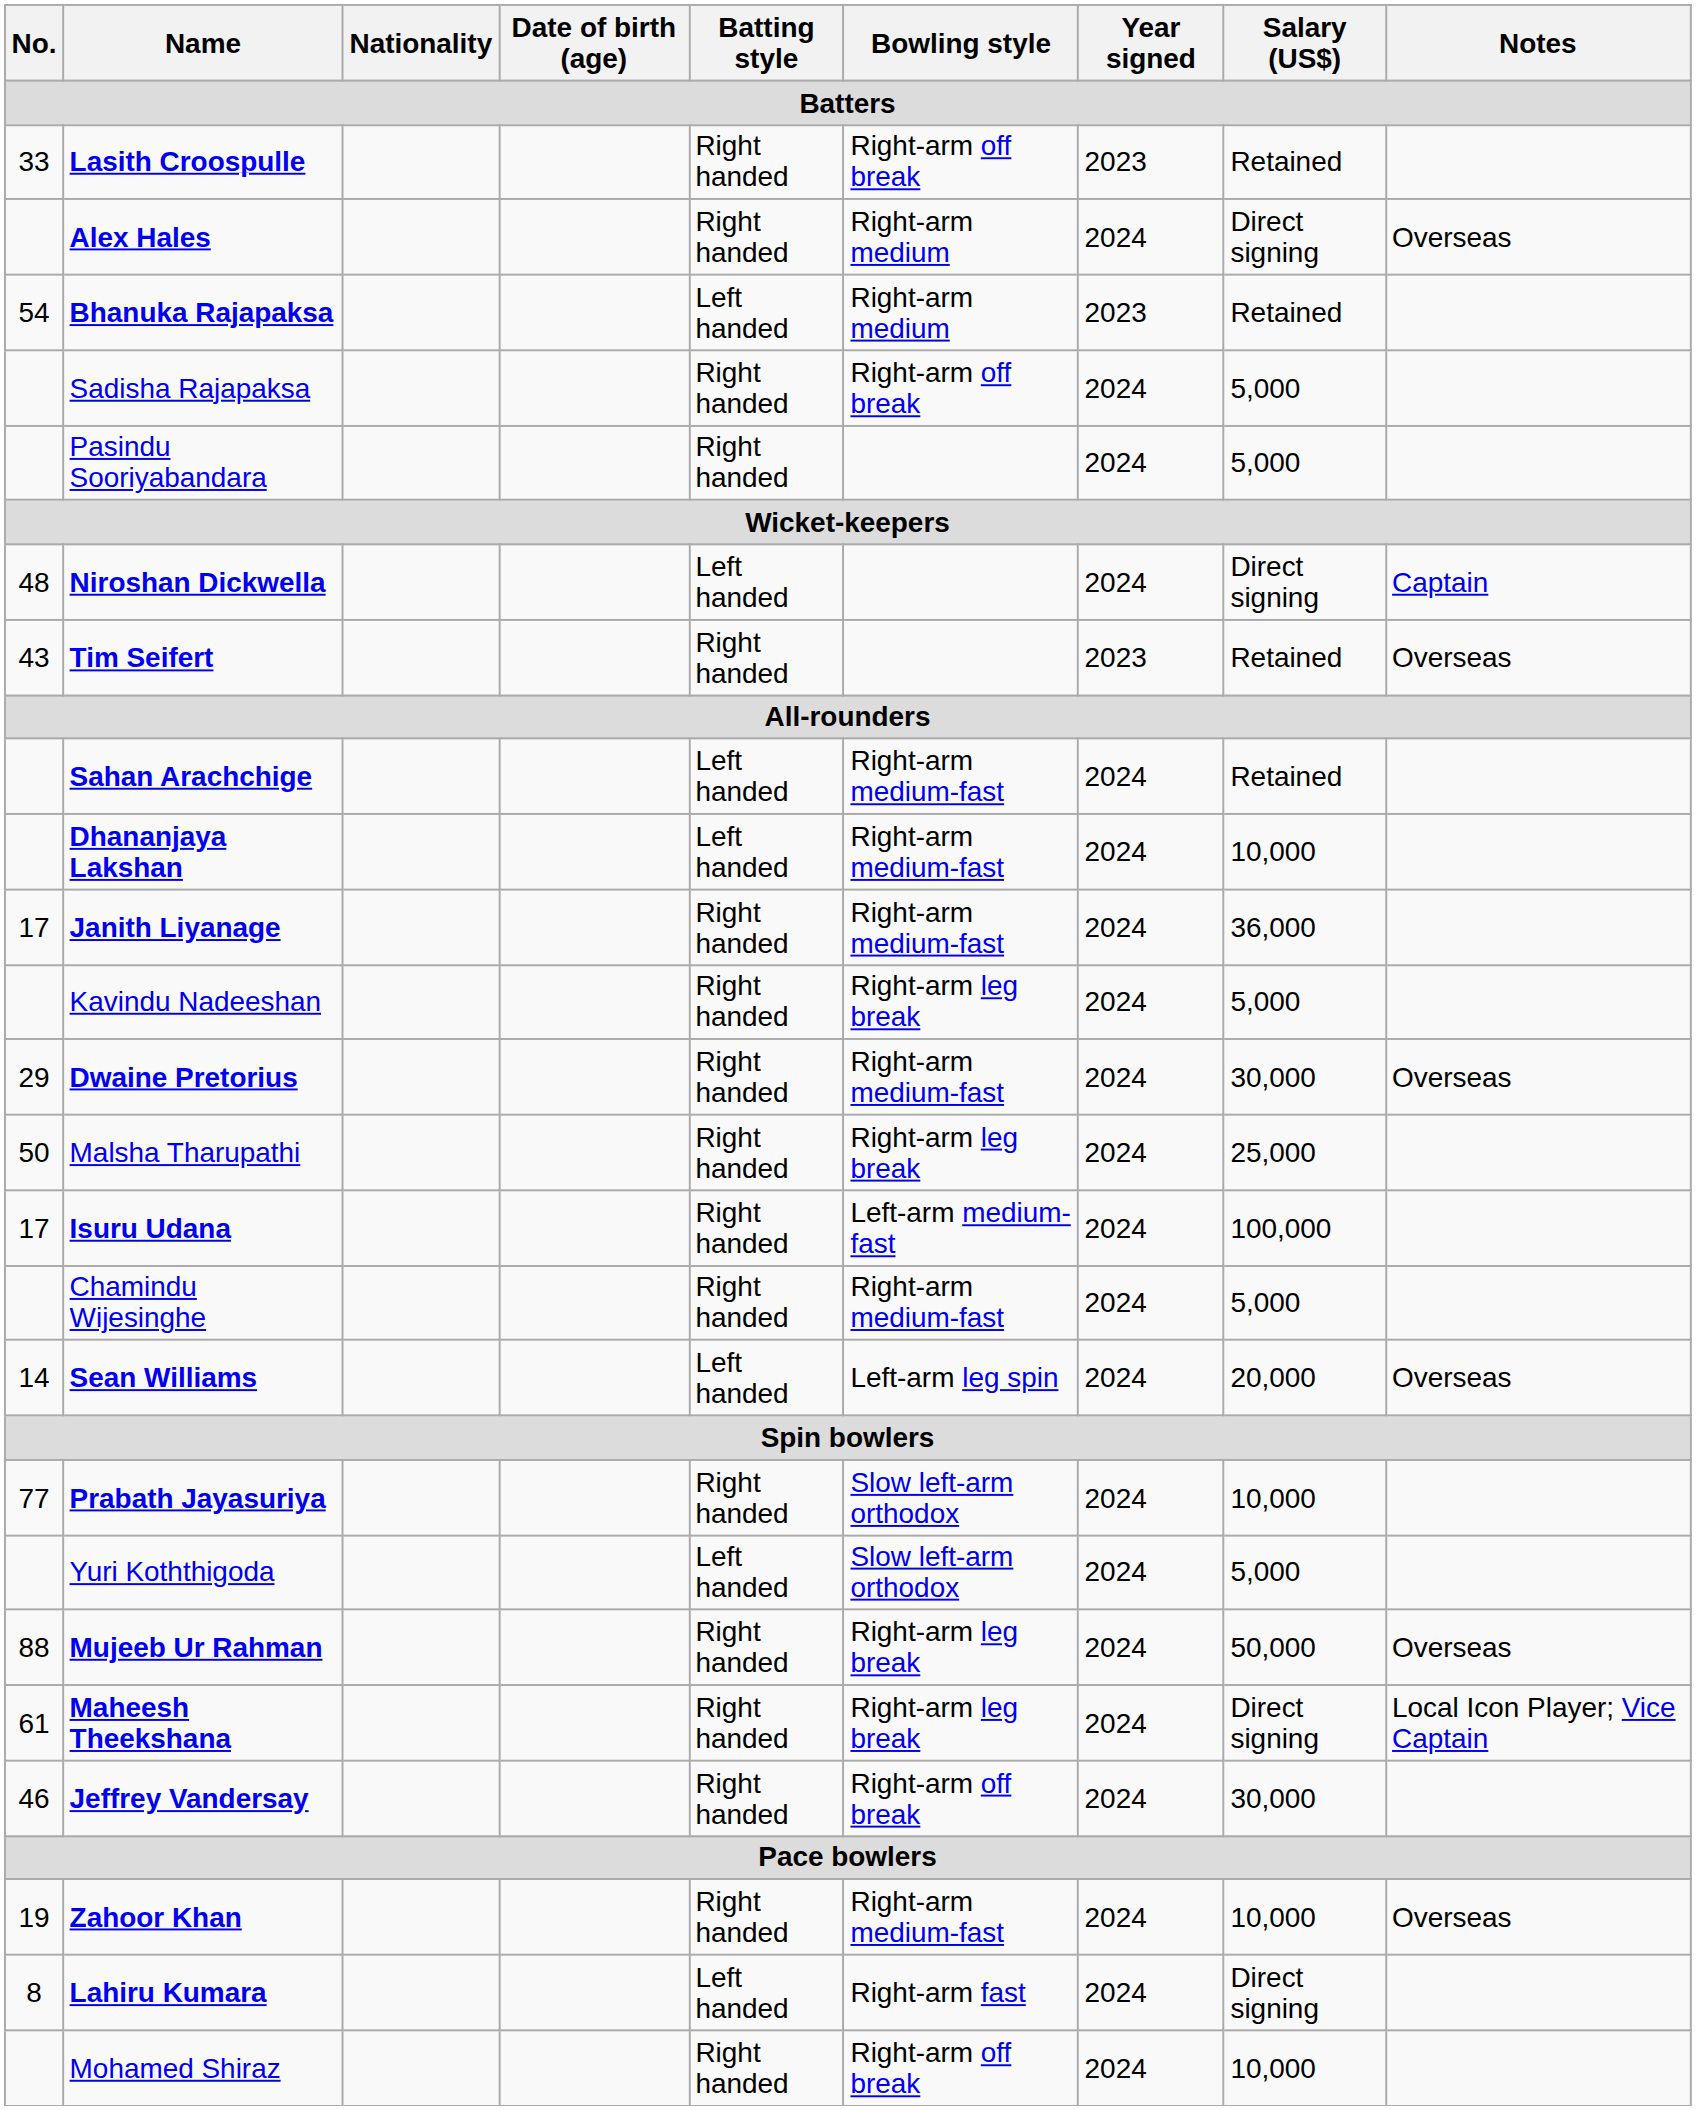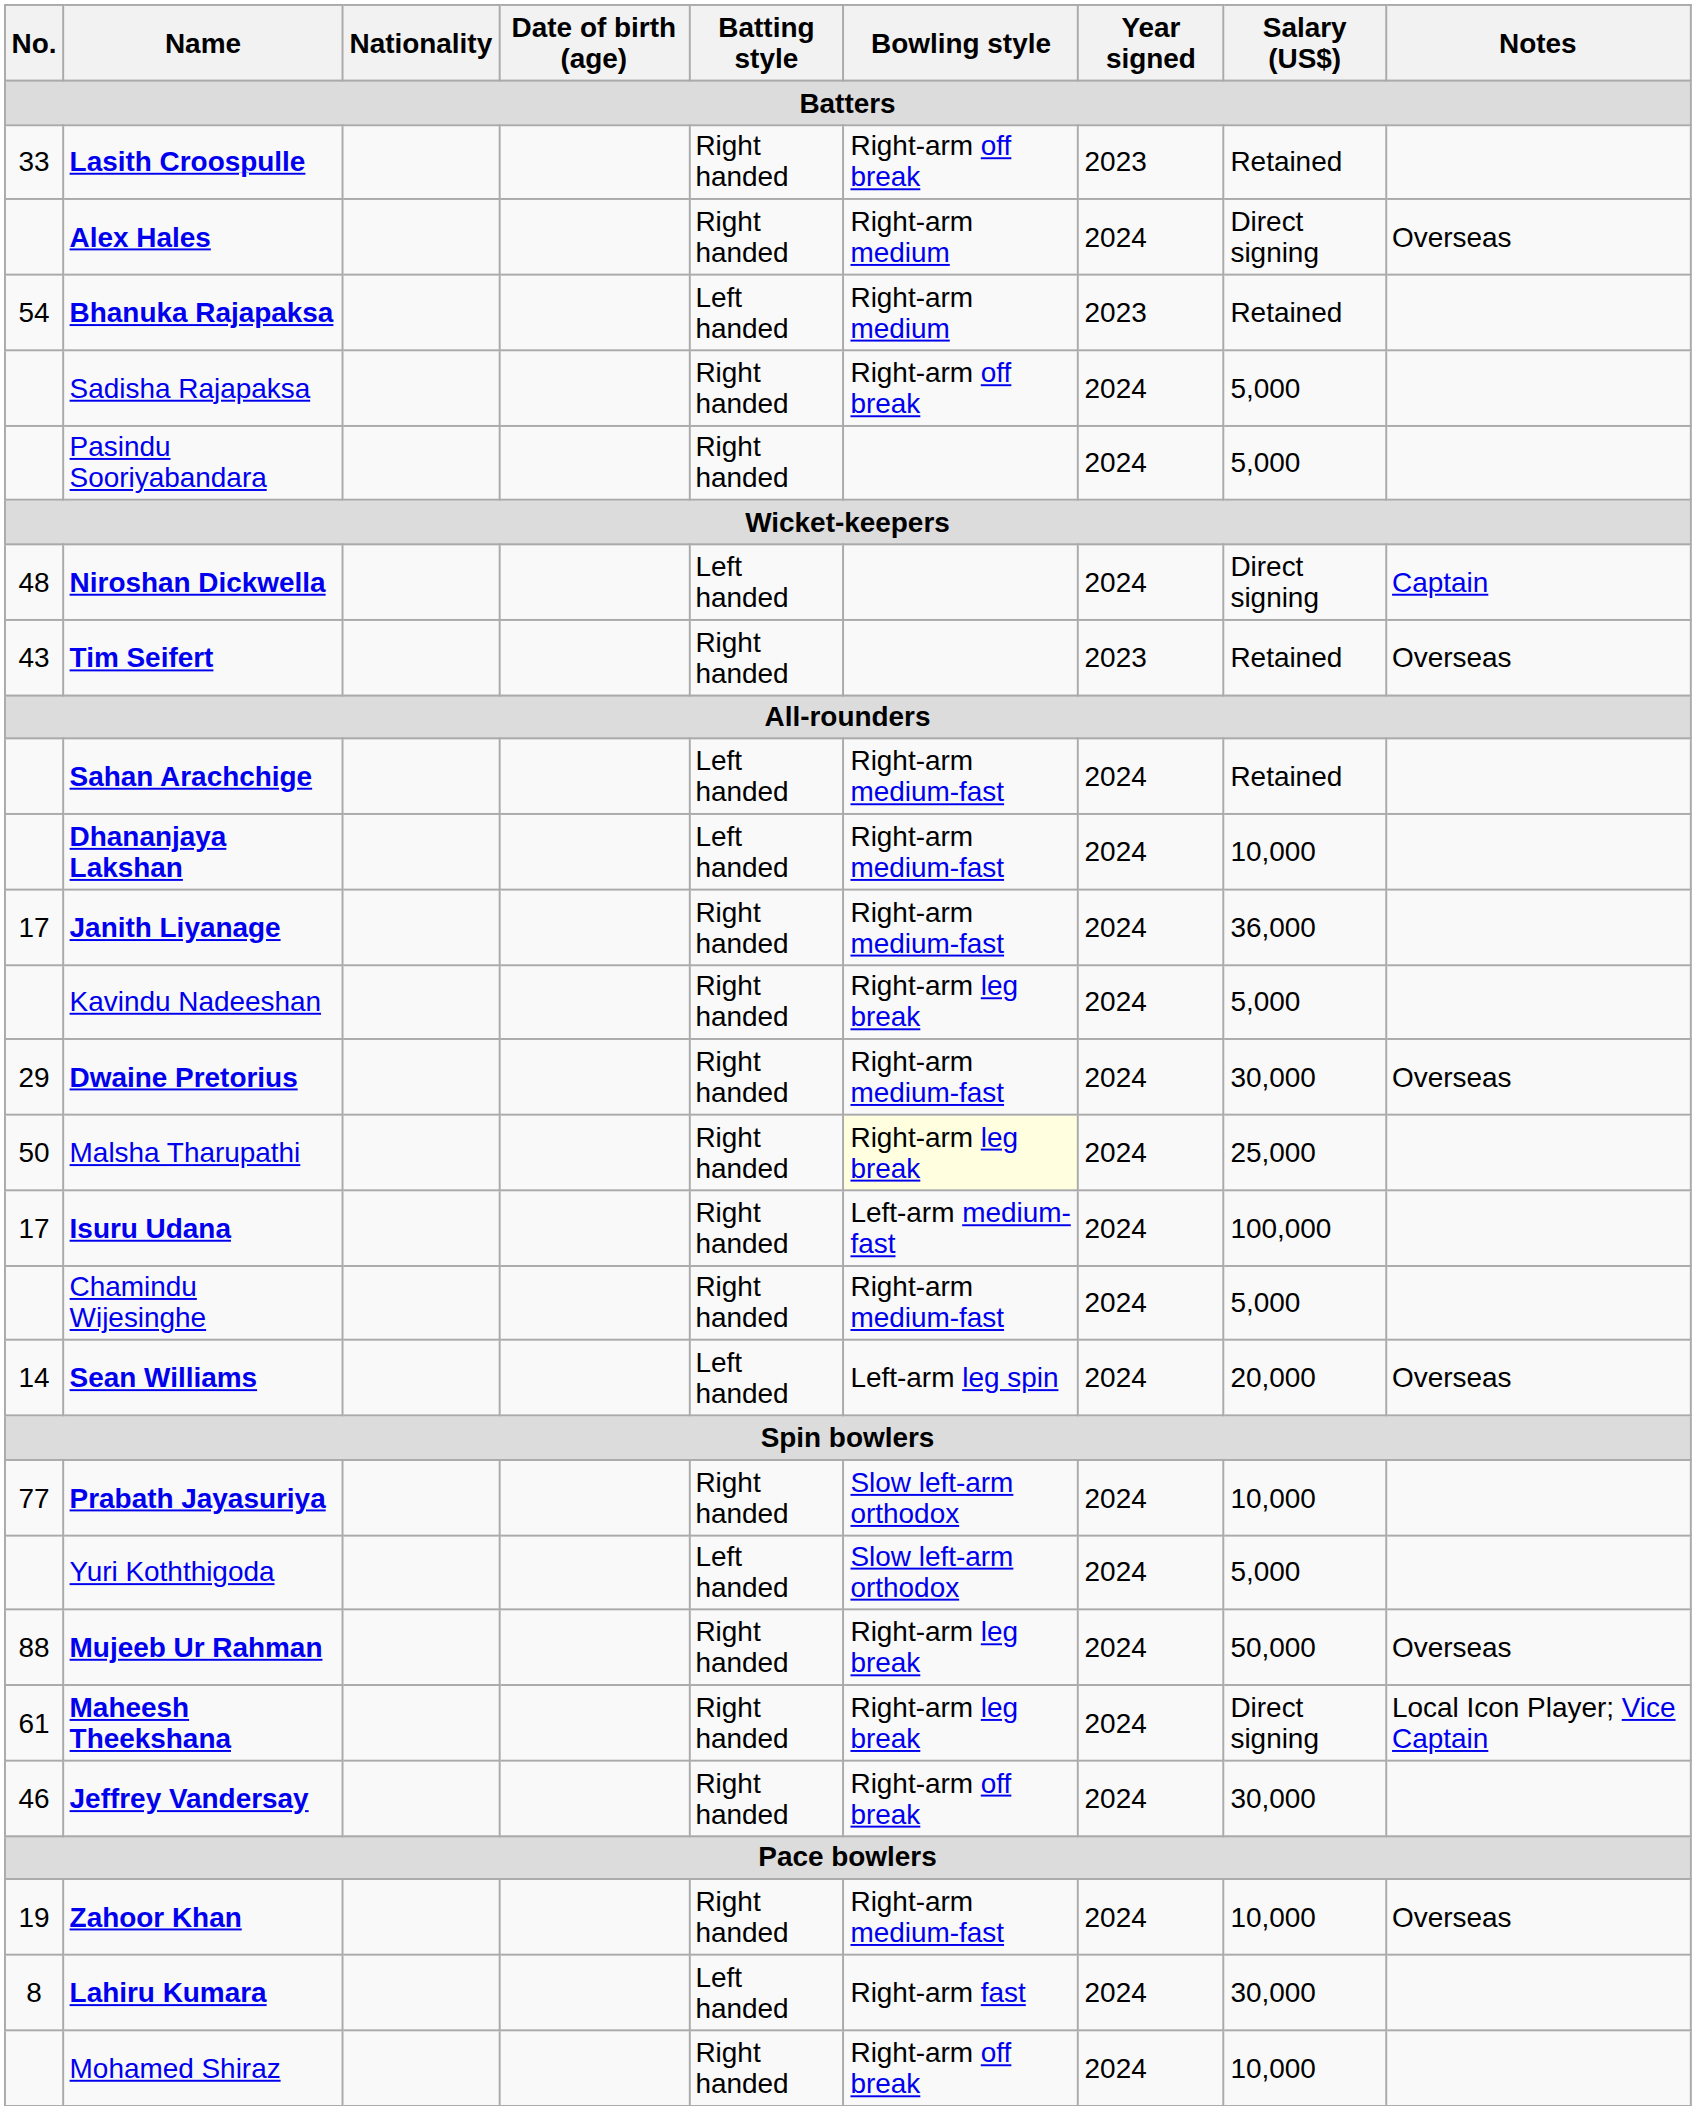(934, 1153) no background -> (934, 1153) lightyellow background
(1275, 1993) Direct signing -> (1273, 1993) 30,000
